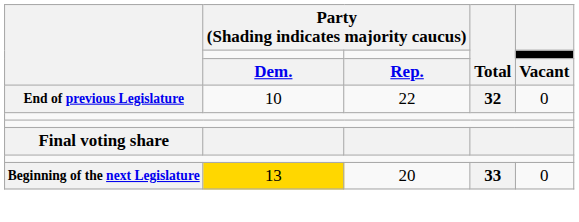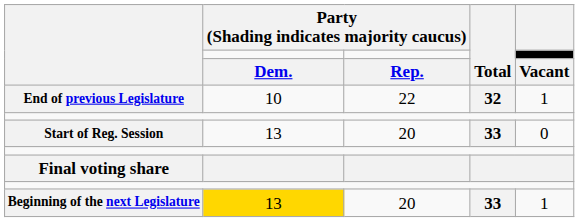(544, 98) 0 -> (544, 98) 1
+ row: (104, 133)
(544, 175) 0 -> (544, 202) 1
